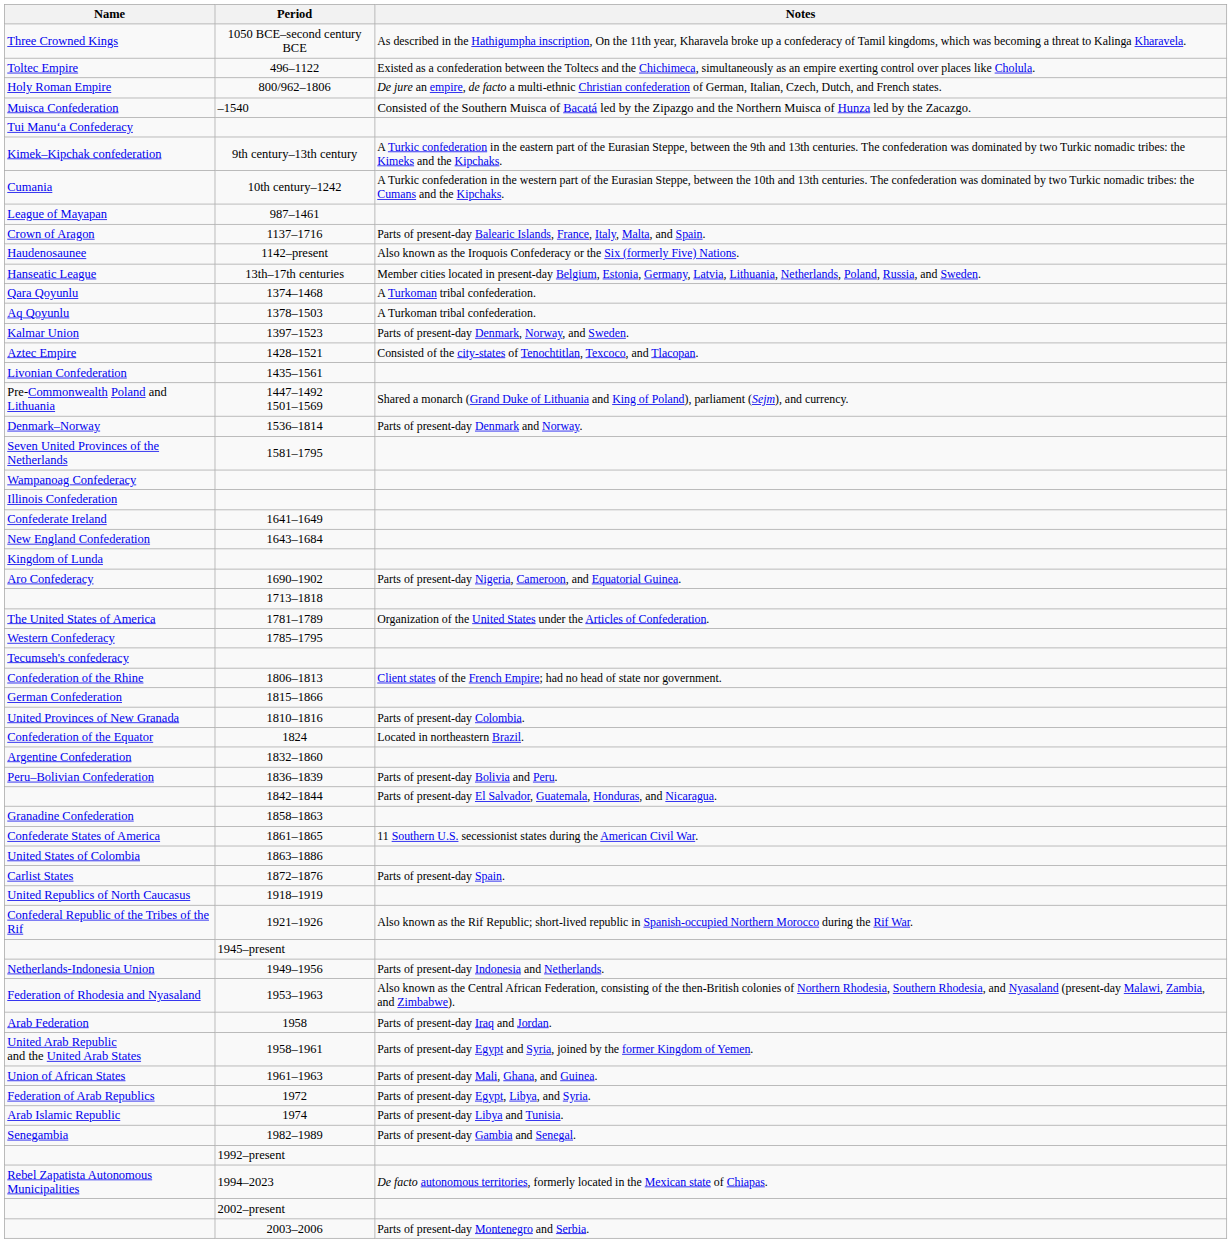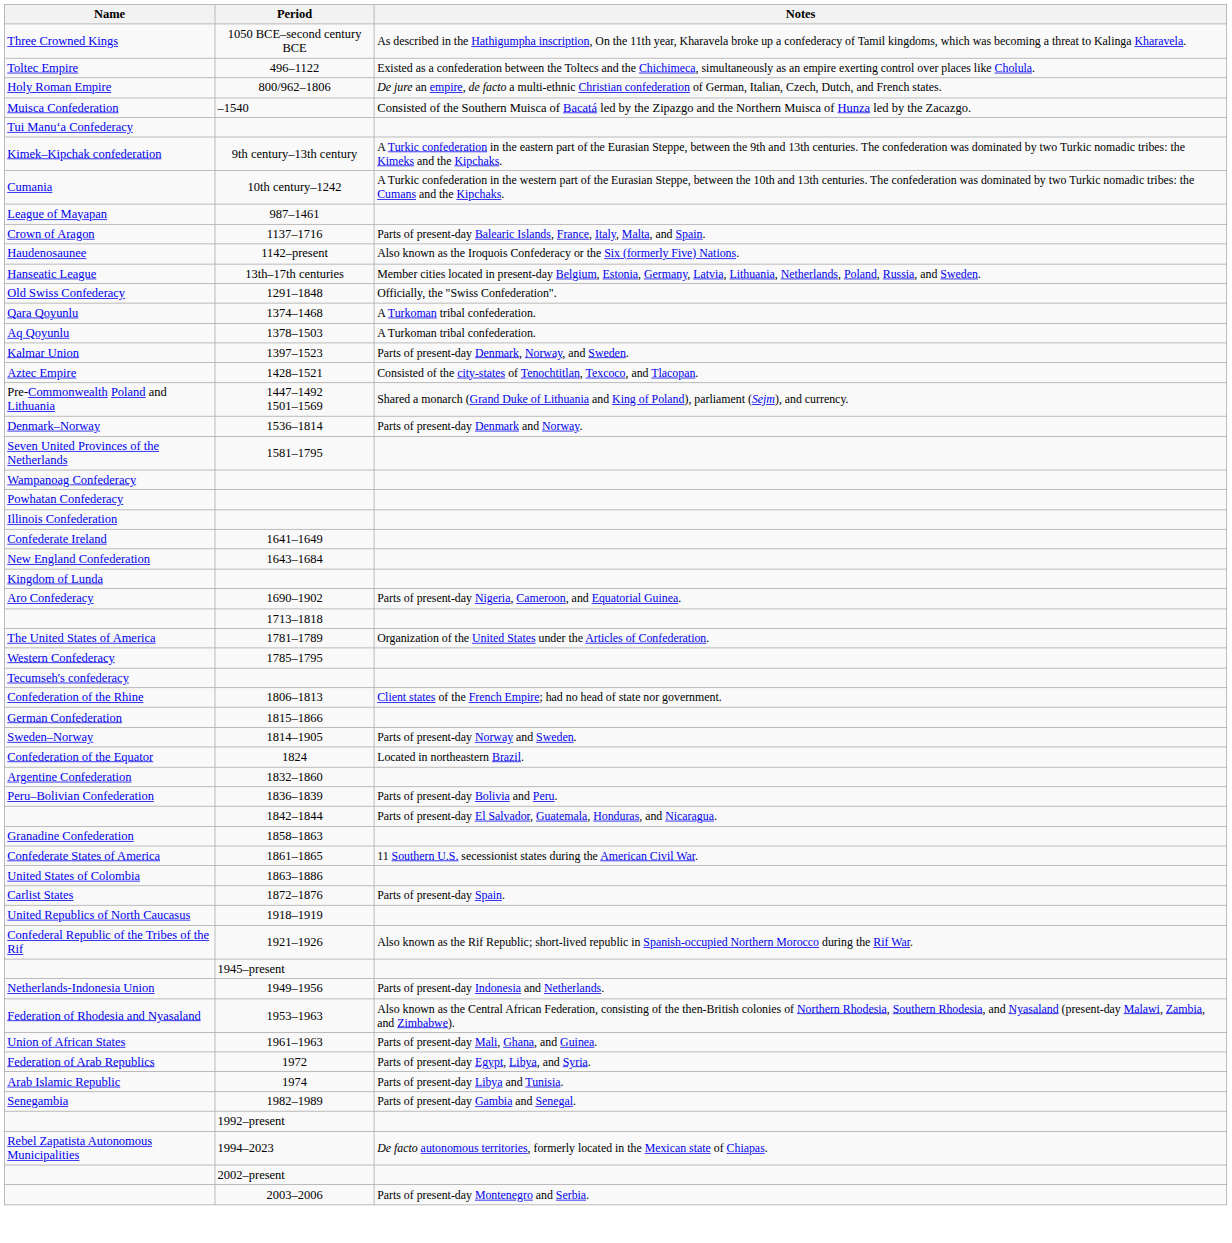+ row: (66, 293)
- row: (67, 372)
+ row: (65, 499)
- row: (93, 717)
+ row: (50, 737)
- row: (48, 1022)
- row: (74, 1049)
